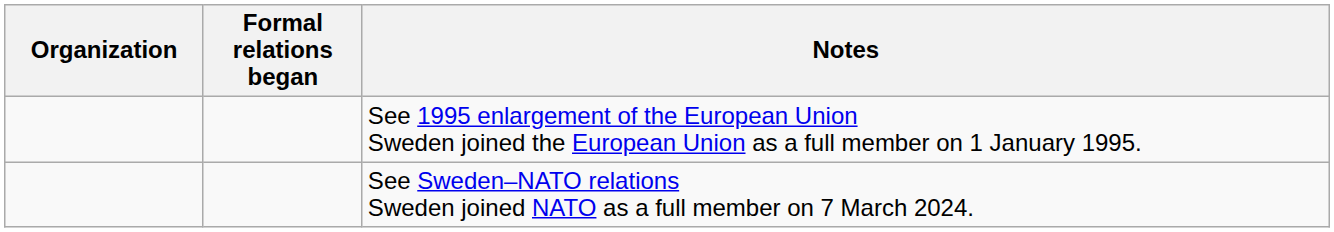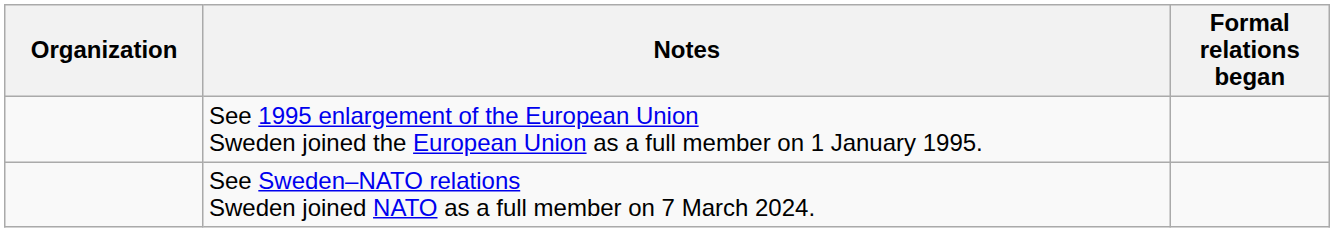columns swapped: (283, 50) <-> (846, 50)
